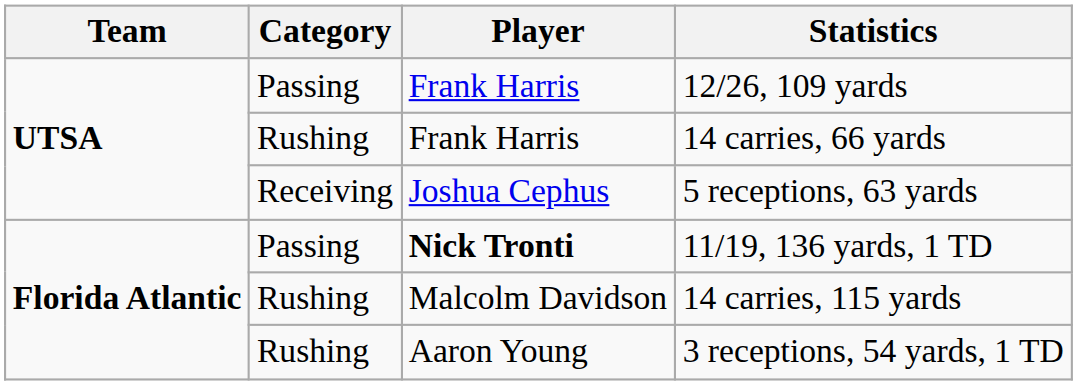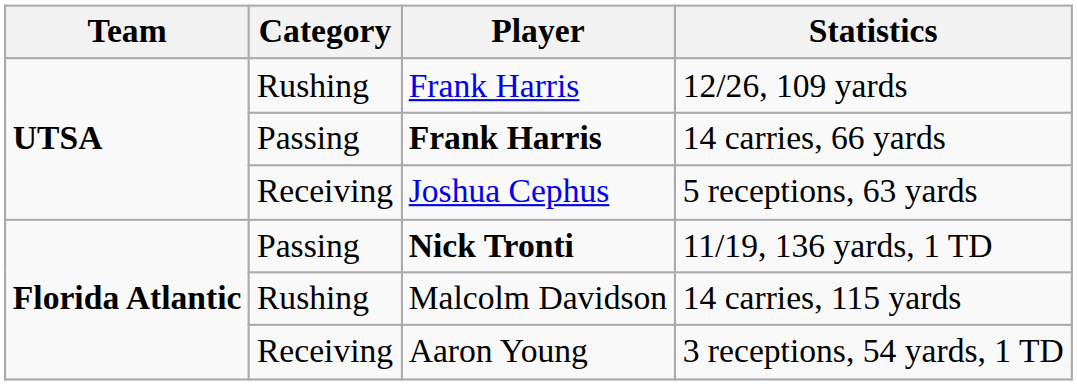(308, 85) Passing -> (313, 85) Rushing
(313, 138) Rushing -> (308, 138) Passing
(494, 138) normal -> (505, 138) bold
(313, 351) Rushing -> (325, 351) Receiving
